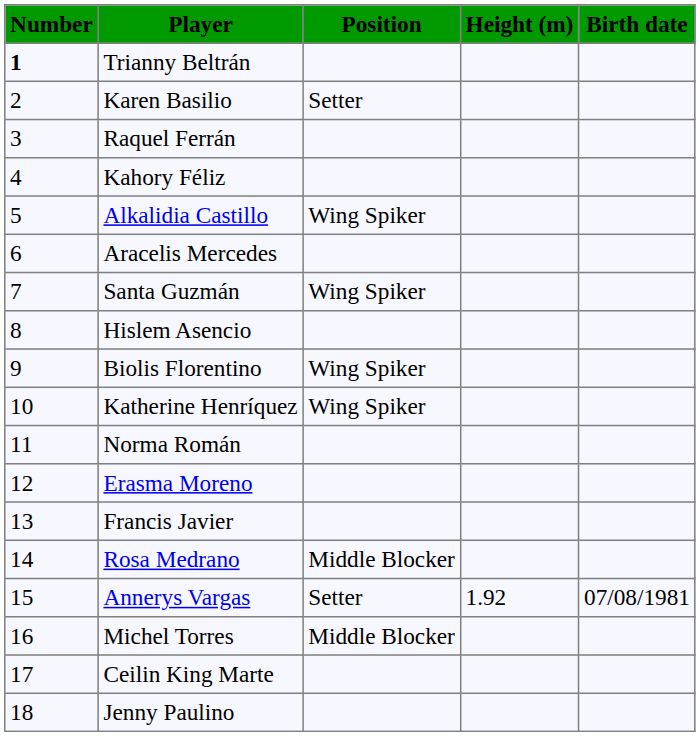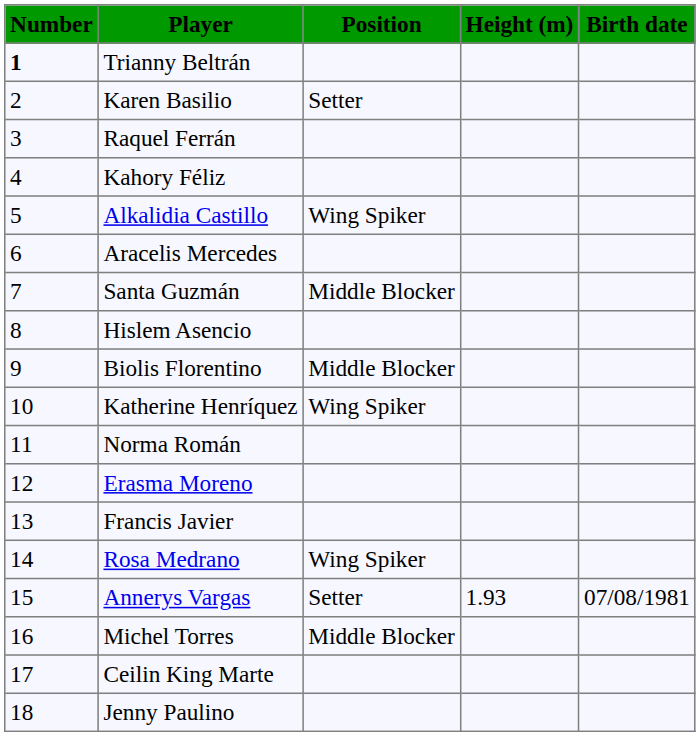(367, 291) Wing Spiker -> (382, 291) Middle Blocker
(367, 367) Wing Spiker -> (382, 367) Middle Blocker
(382, 559) Middle Blocker -> (367, 559) Wing Spiker
(486, 597) 1.92 -> (486, 597) 1.93
